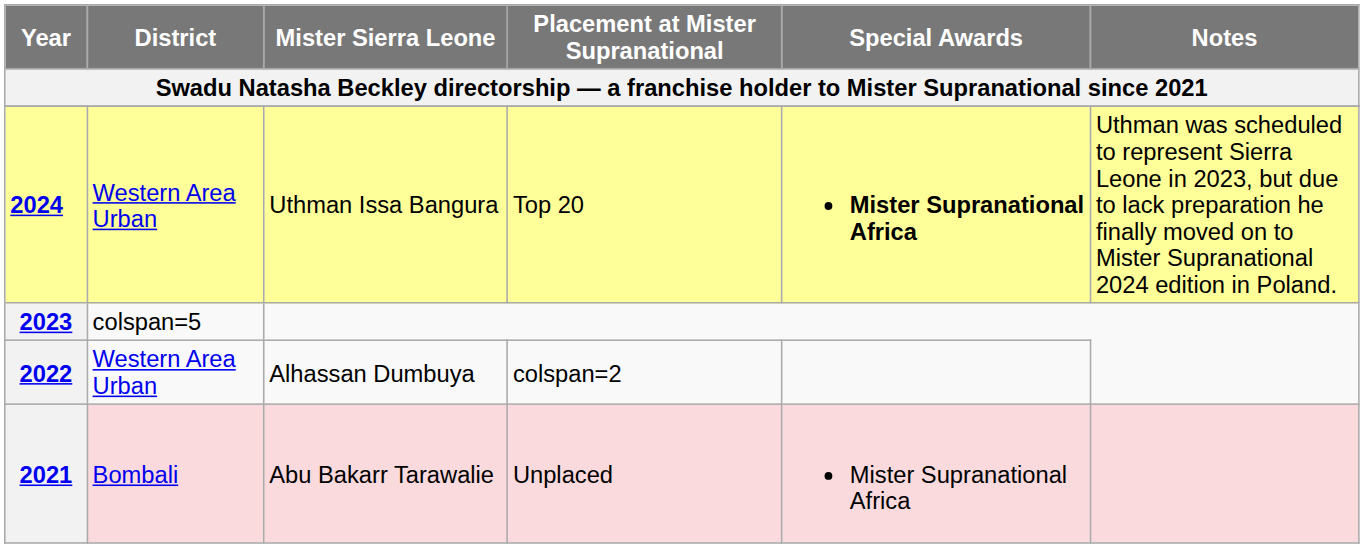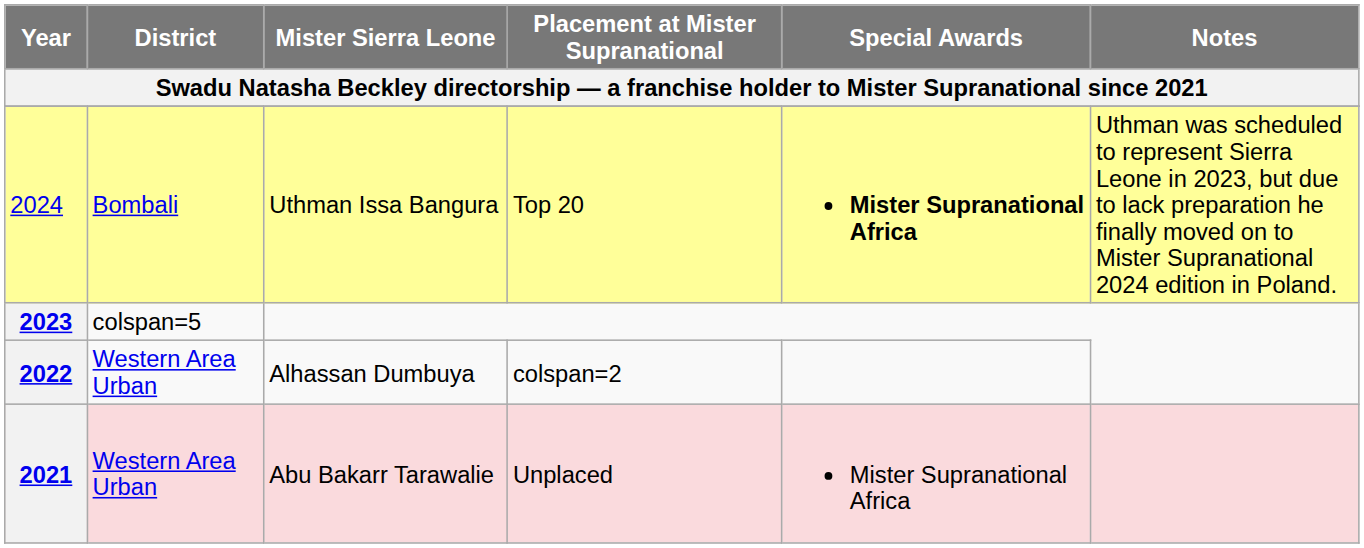(37, 205) bold -> (37, 205) normal
(164, 205) Western Area Urban -> (135, 205) Bombali
(135, 474) Bombali -> (164, 474) Western Area Urban
